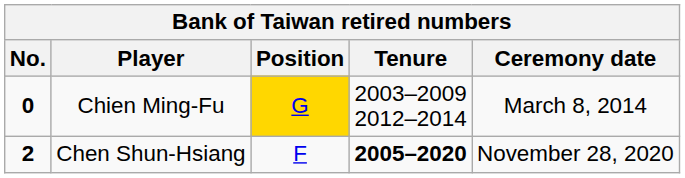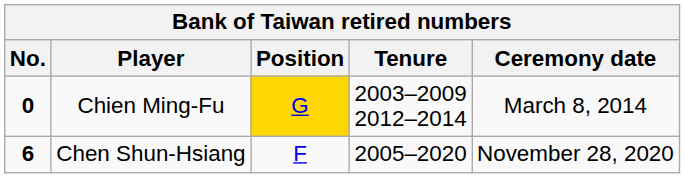(28, 154) 2 -> (28, 154) 6
(411, 154) bold -> (411, 154) normal
